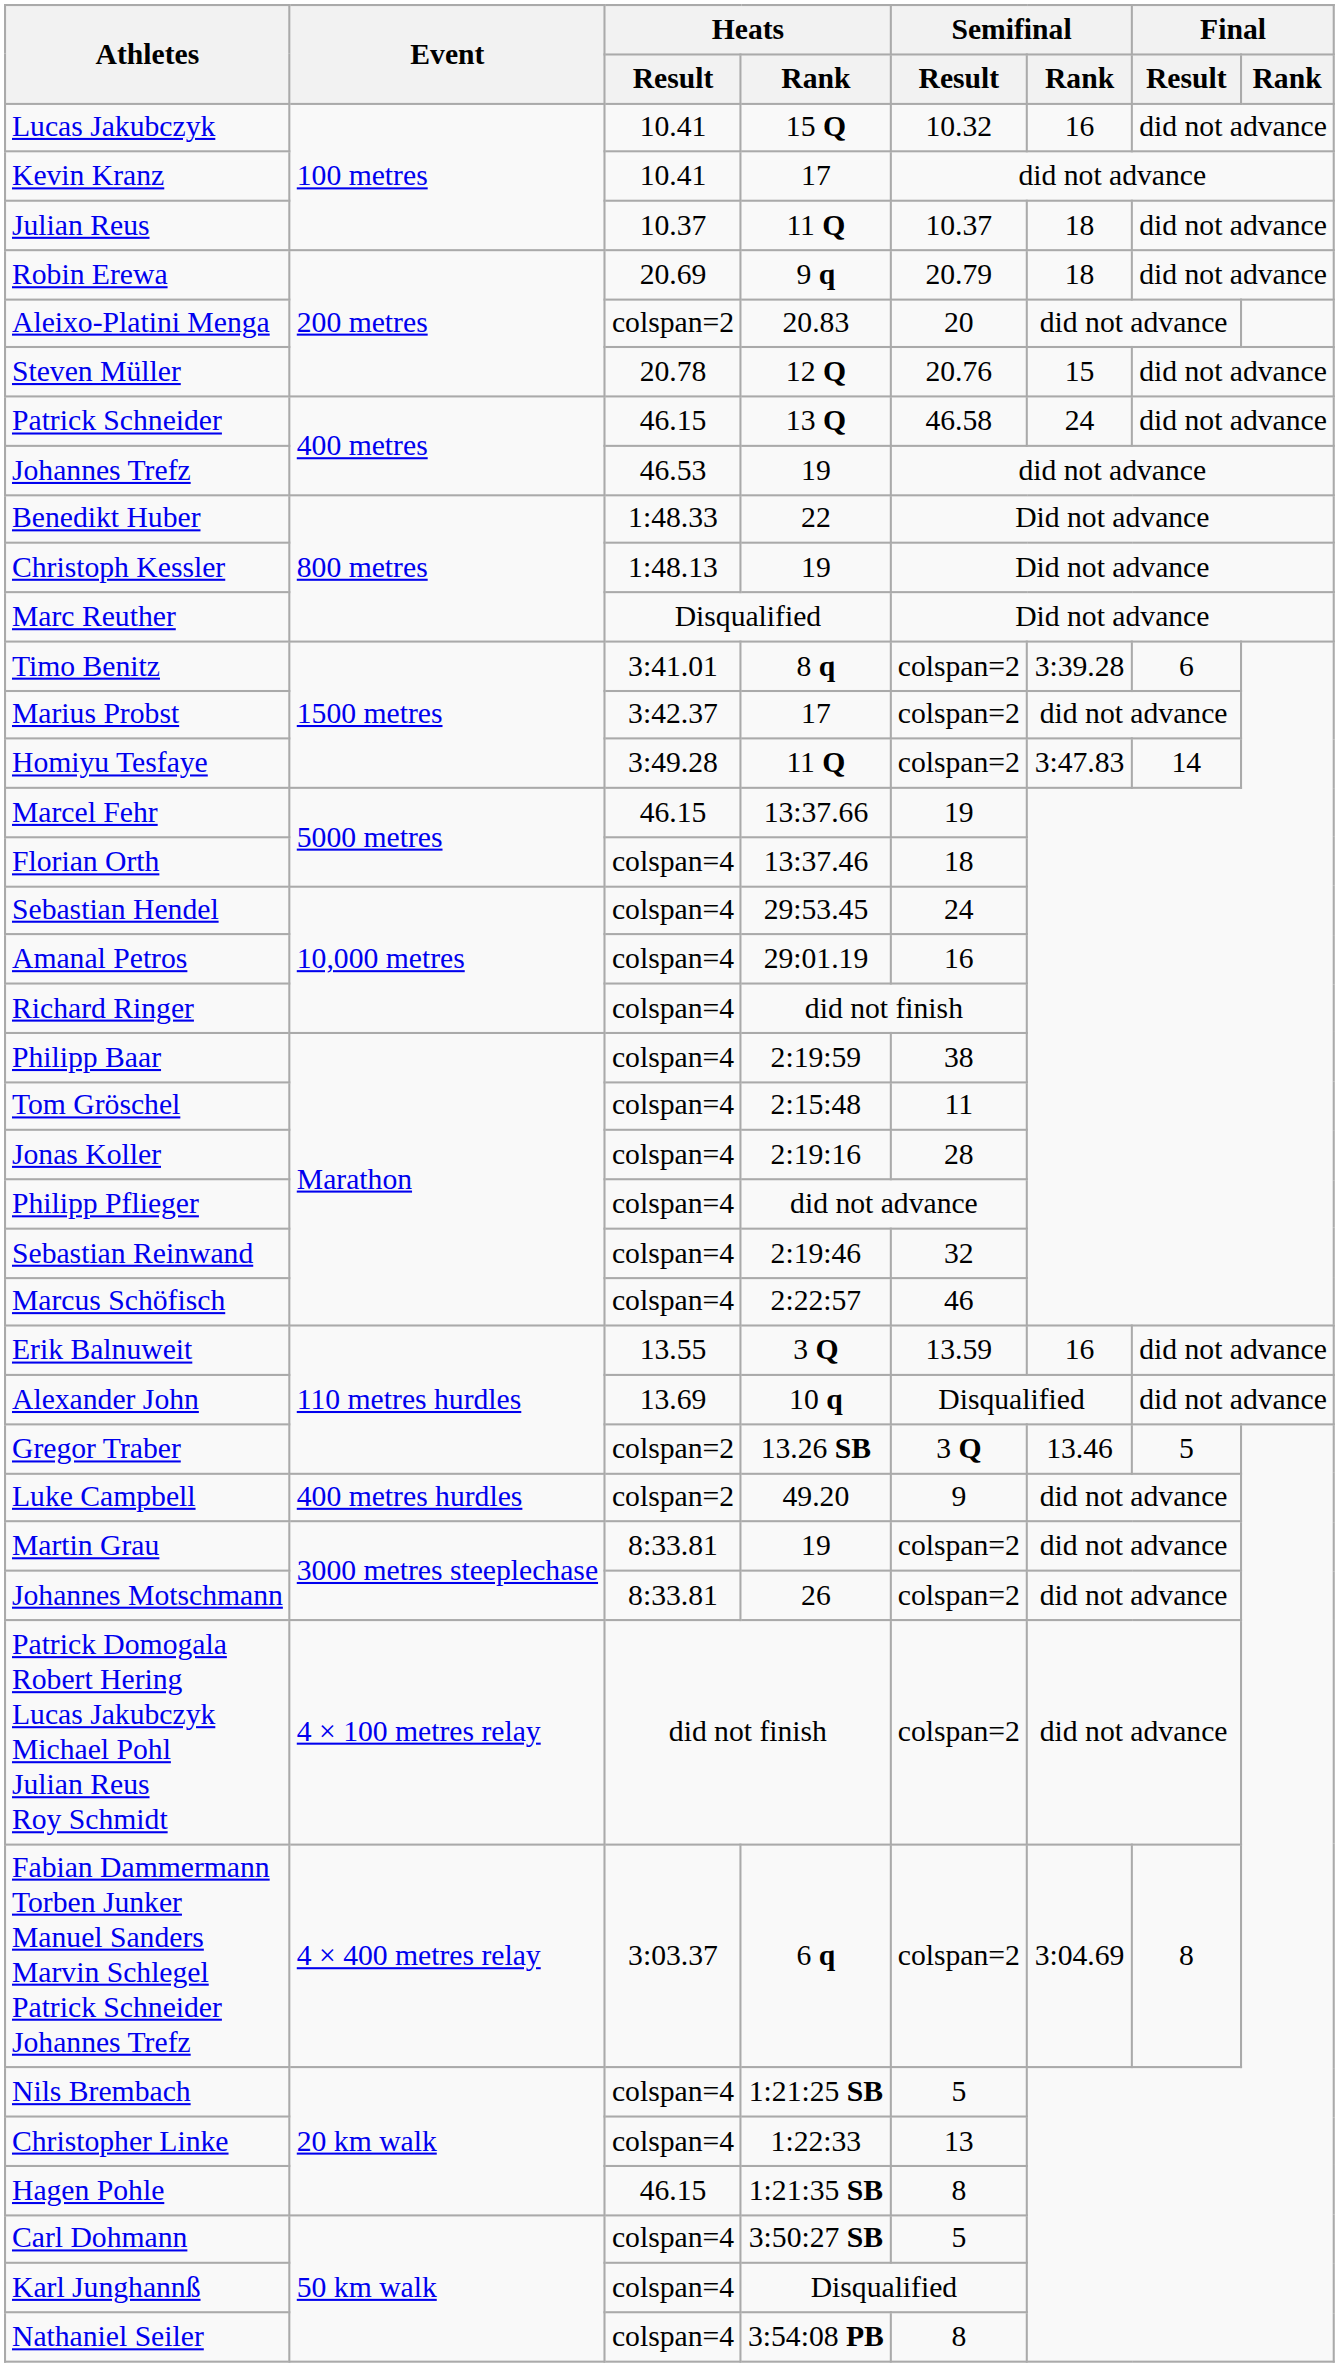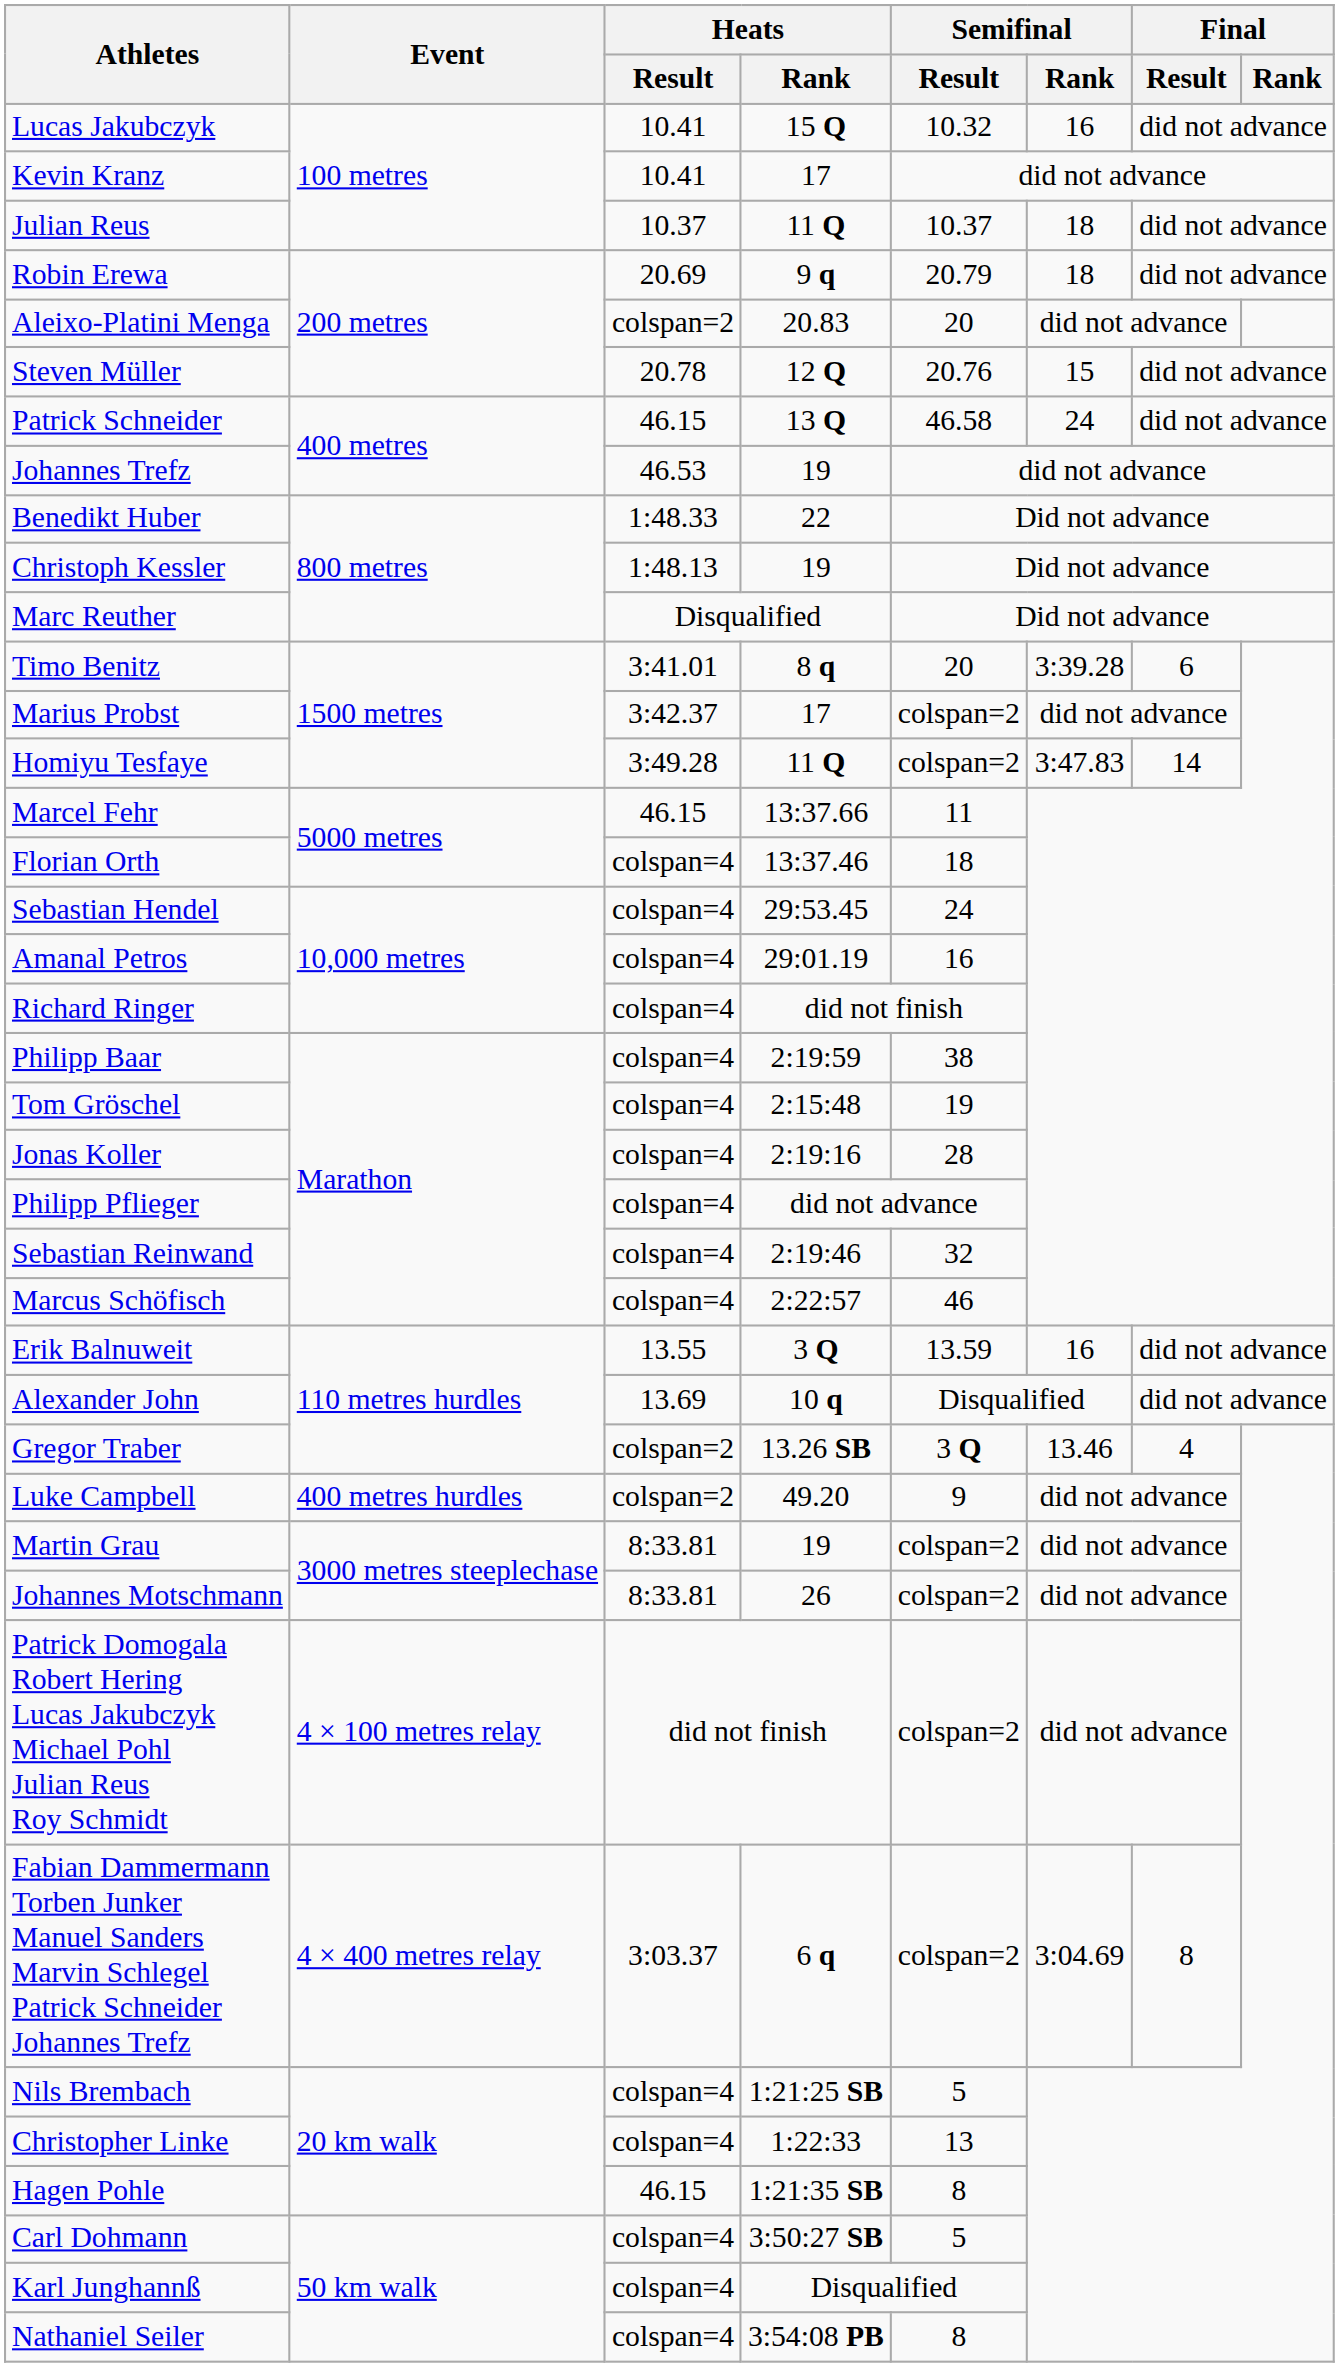(959, 665) colspan=2 -> (959, 665) 20
(959, 812) 19 -> (959, 812) 11
(959, 1105) 11 -> (959, 1105) 19
(1186, 1448) 5 -> (1186, 1448) 4
